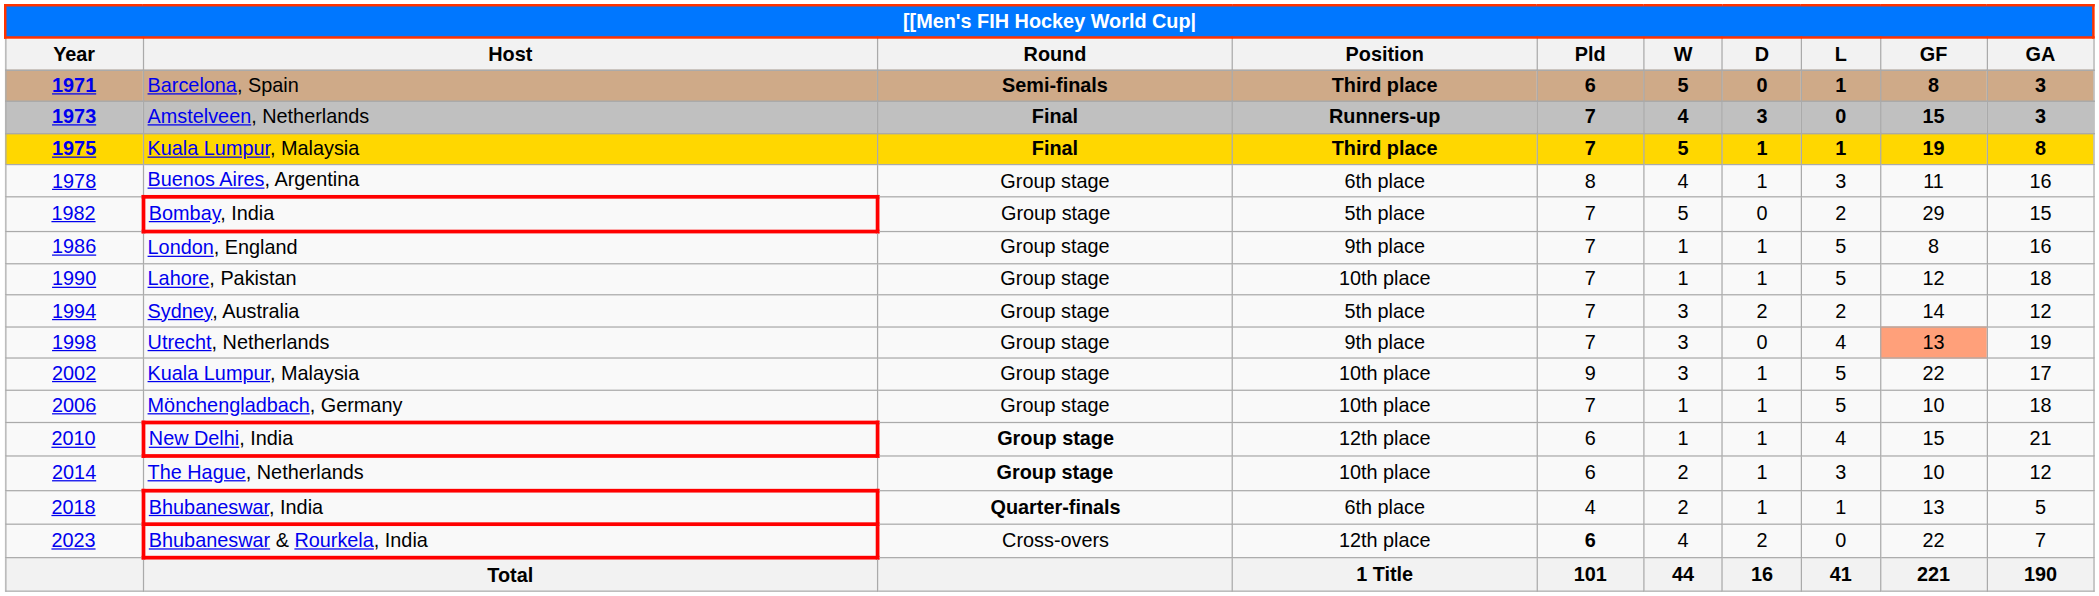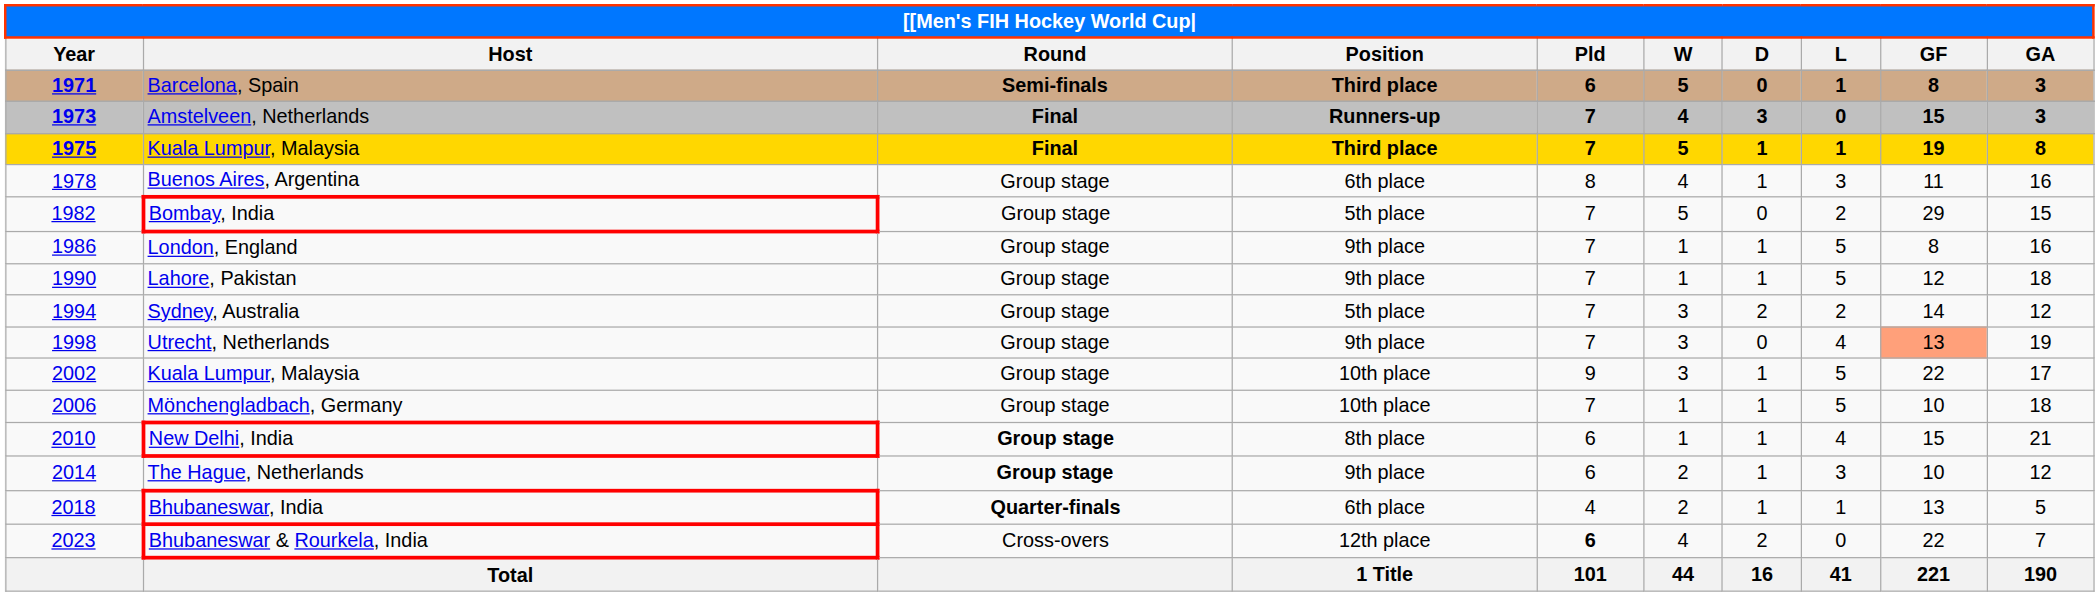(1385, 279) 10th place -> (1385, 279) 9th place
(1385, 439) 12th place -> (1385, 439) 8th place
(1385, 473) 10th place -> (1385, 473) 9th place
